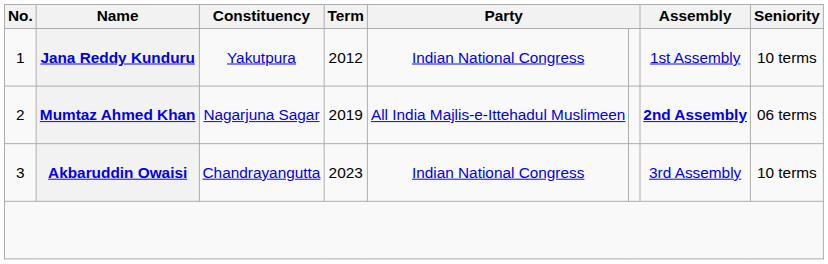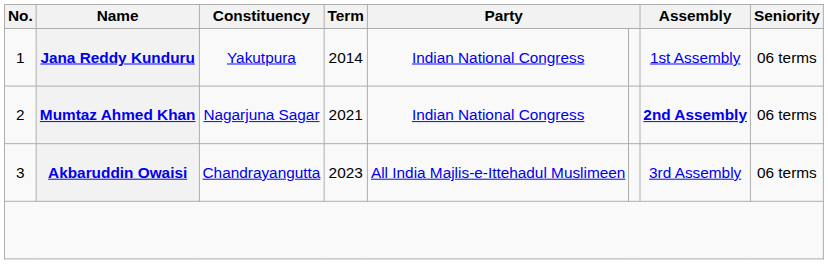(346, 57) 2012 -> (346, 57) 2014
(787, 57) 10 terms -> (787, 57) 06 terms
(346, 115) 2019 -> (346, 115) 2021
(498, 115) All India Majlis-e-Ittehadul Muslimeen -> (498, 115) Indian National Congress
(498, 172) Indian National Congress -> (498, 172) All India Majlis-e-Ittehadul Muslimeen
(787, 172) 10 terms -> (787, 172) 06 terms
